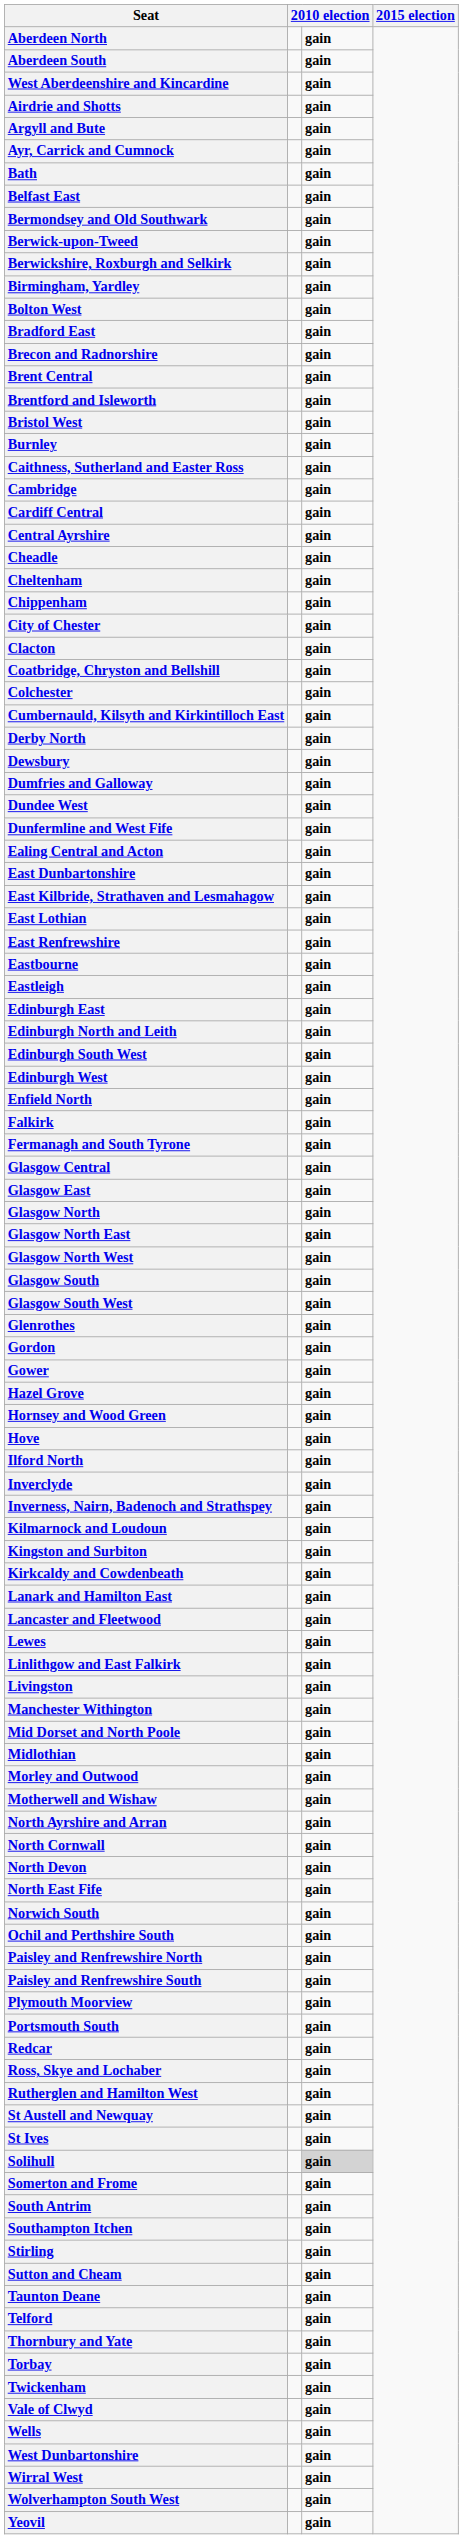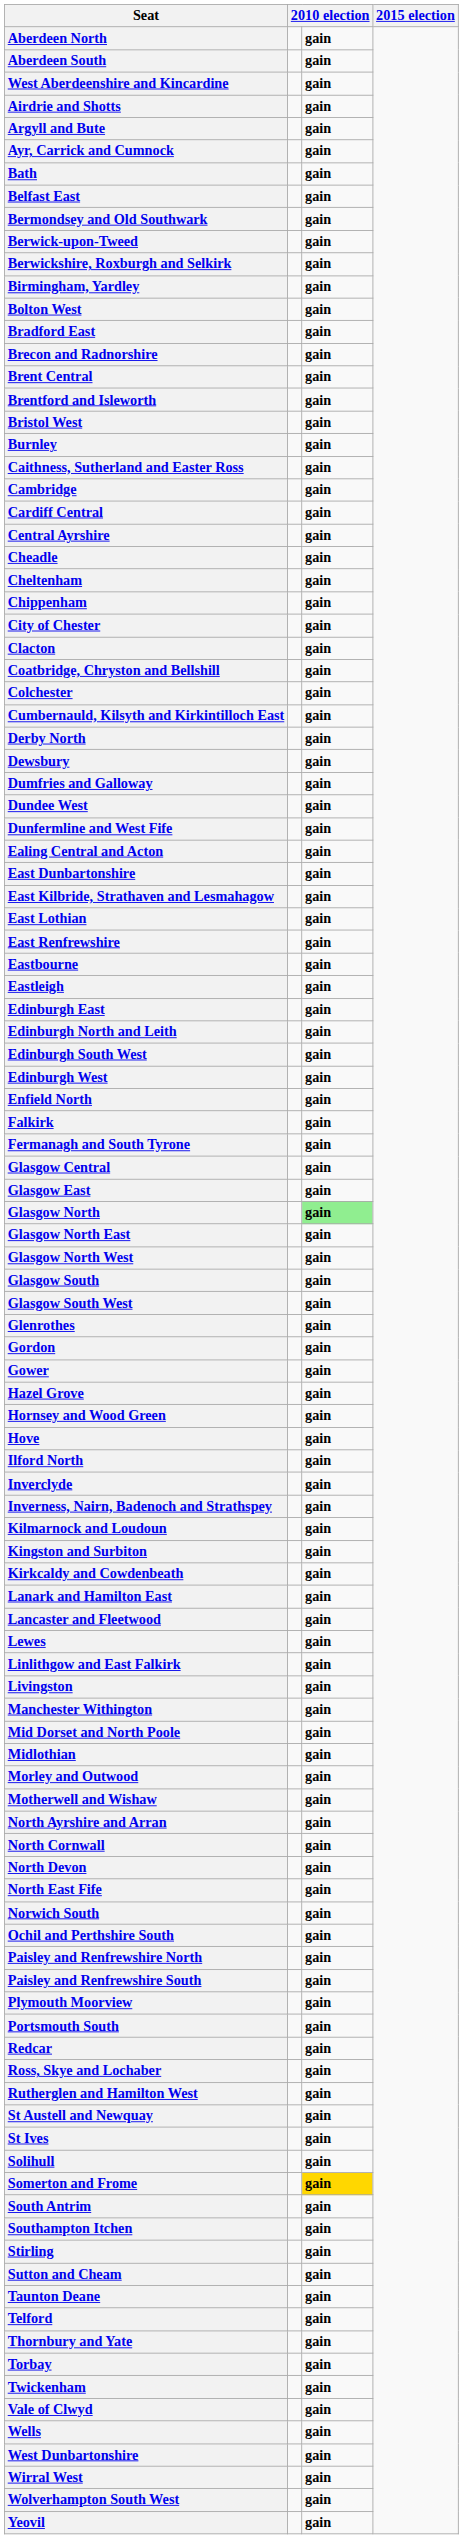(318, 1212) no background -> (318, 1212) lightgreen background
(318, 2161) lightgrey background -> (318, 2161) no background
(318, 2183) no background -> (318, 2183) gold background
